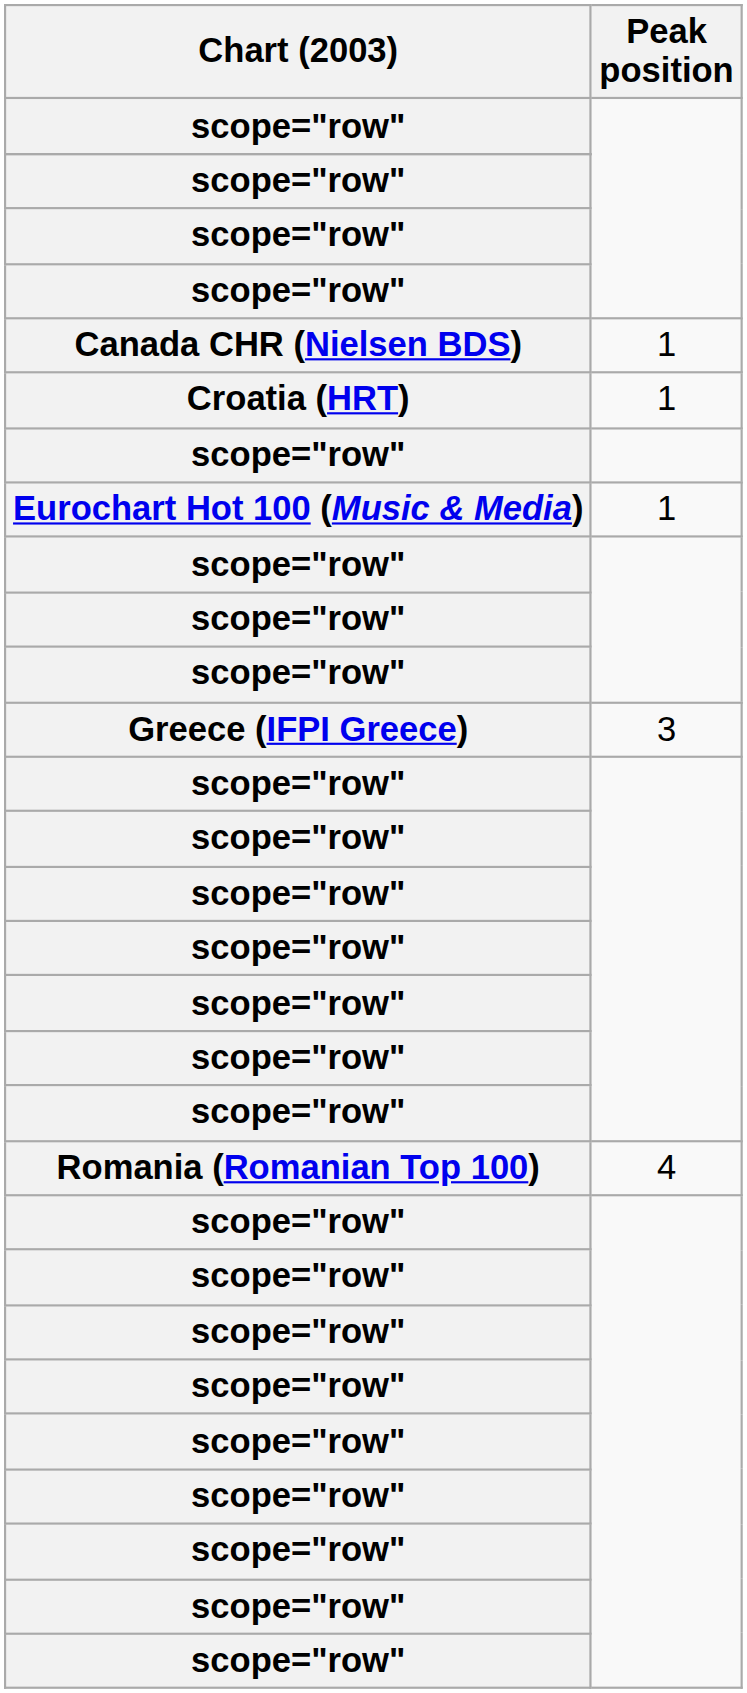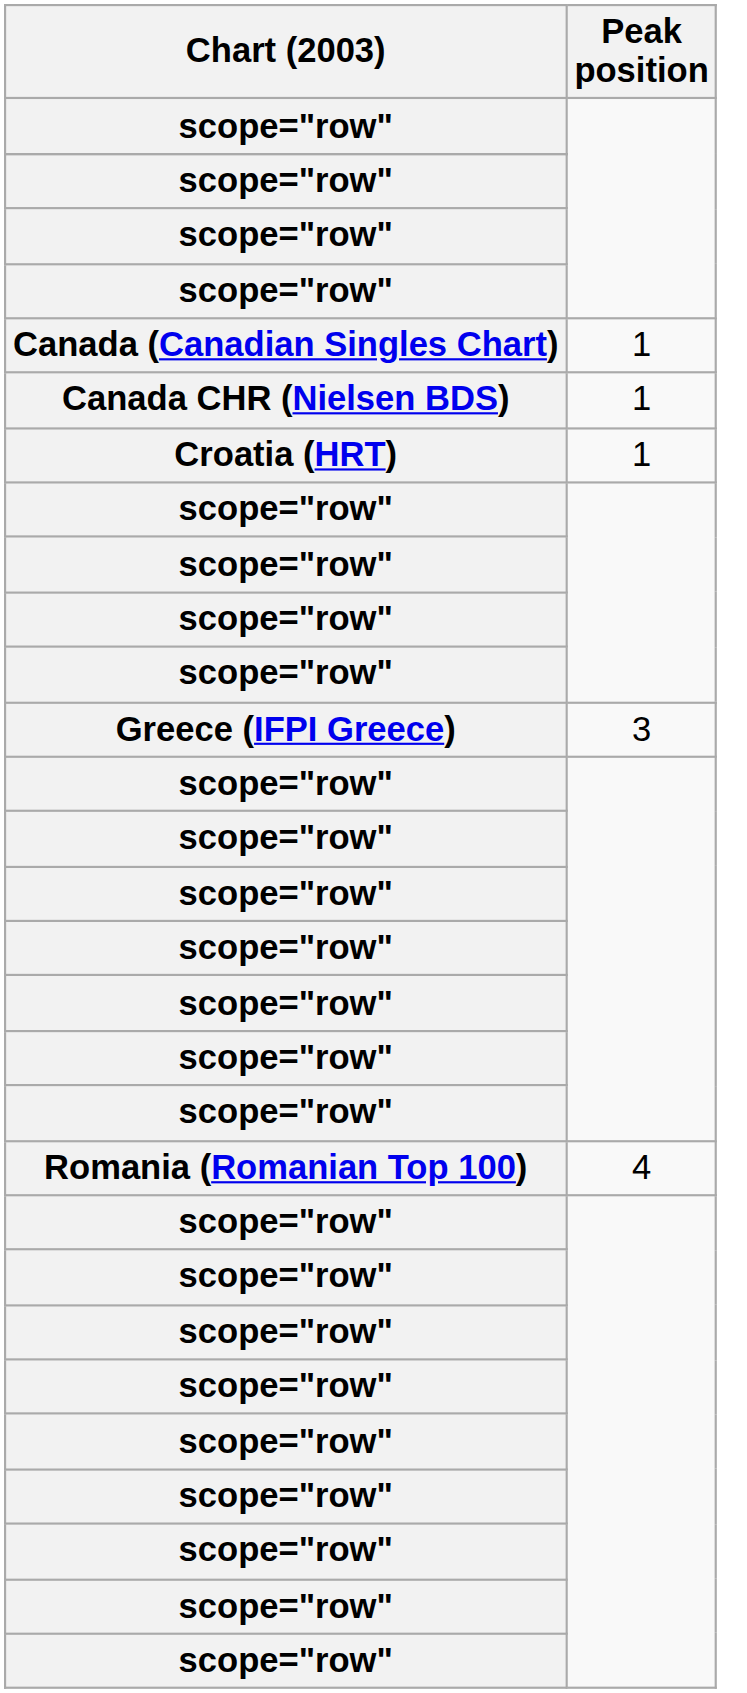+ row: (286, 344)
- row: (298, 509)
